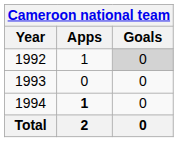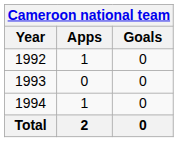(143, 59) lightgrey background -> (143, 59) no background
(84, 103) bold -> (84, 103) normal
